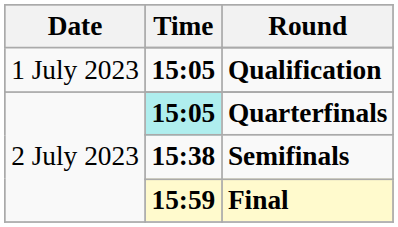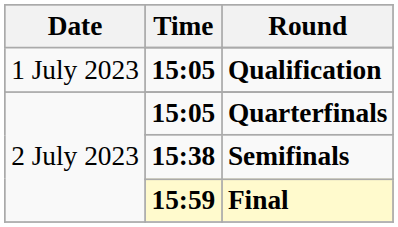(183, 112) paleturquoise background -> (183, 112) no background
